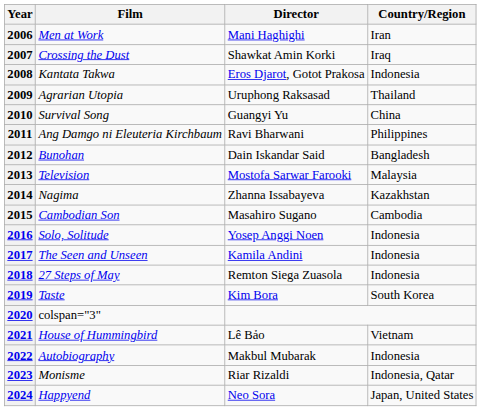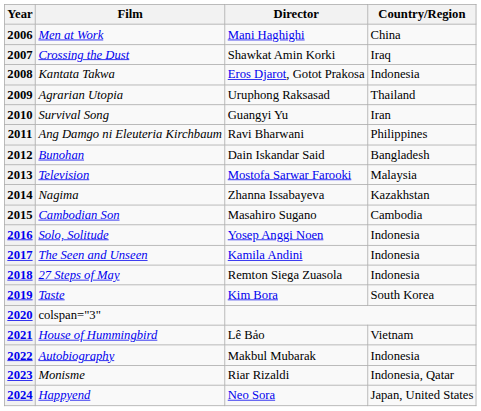(381, 34) Iran -> (386, 34) China
(386, 114) China -> (381, 114) Iran
